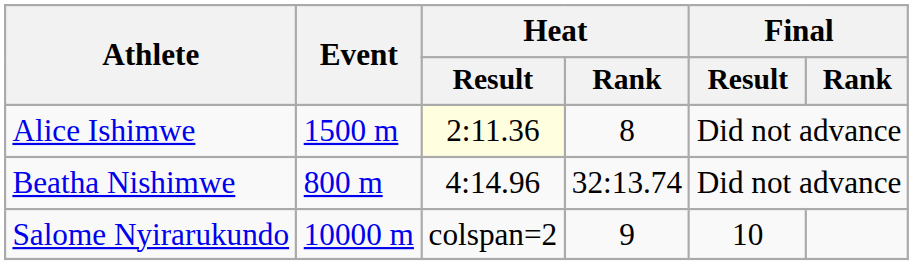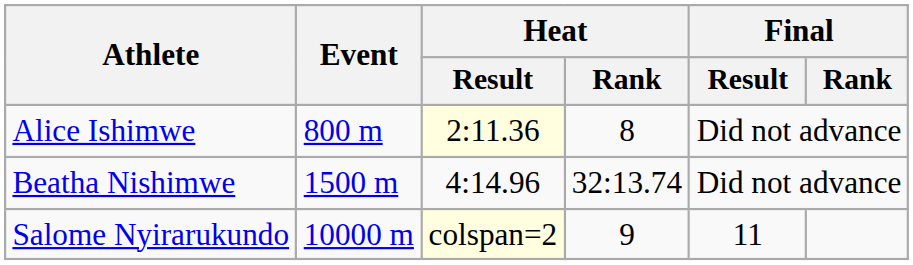(351, 130) 1500 m -> (343, 130) 800 m
(343, 182) 800 m -> (351, 182) 1500 m
(493, 234) no background -> (493, 234) lightyellow background
(748, 234) 10 -> (748, 234) 11
